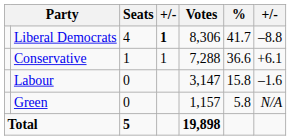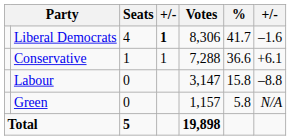(270, 37) –8.8 -> (270, 37) –1.6
(270, 80) –1.6 -> (270, 80) –8.8
